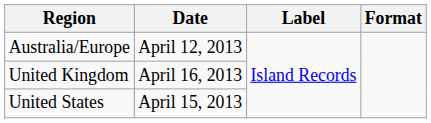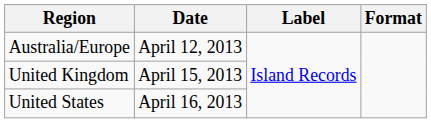(190, 74) April 16, 2013 -> (190, 74) April 15, 2013
(190, 103) April 15, 2013 -> (190, 103) April 16, 2013
